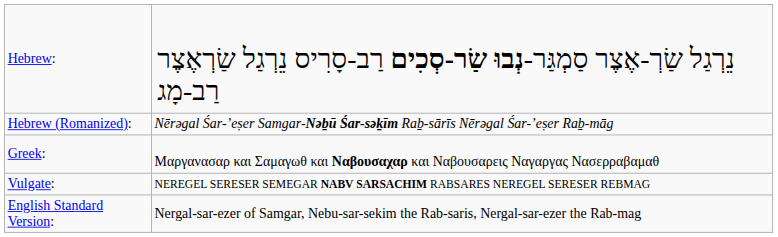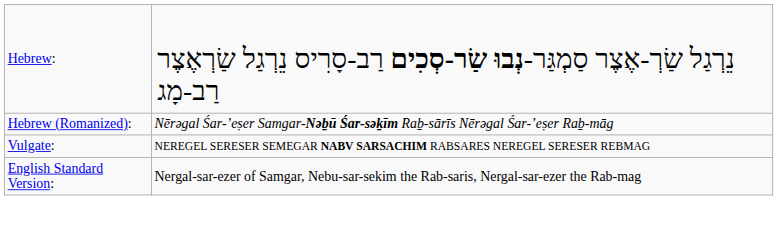- row: (27, 154)
